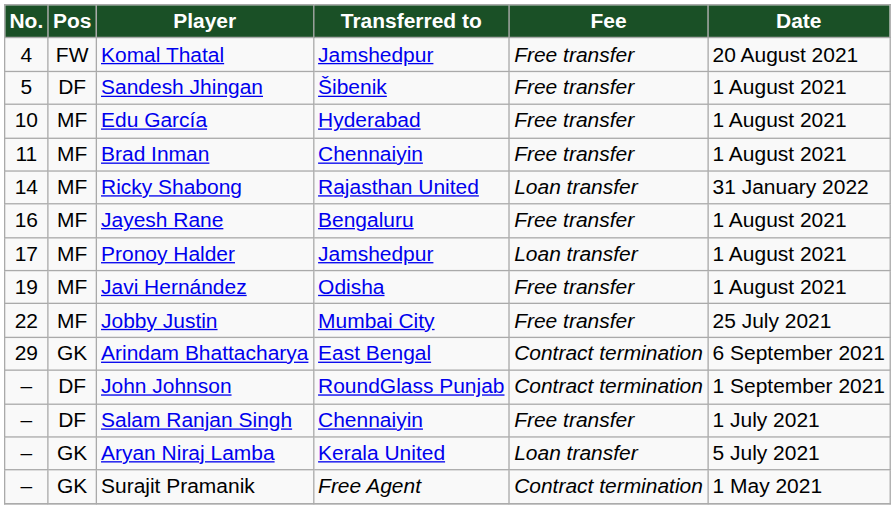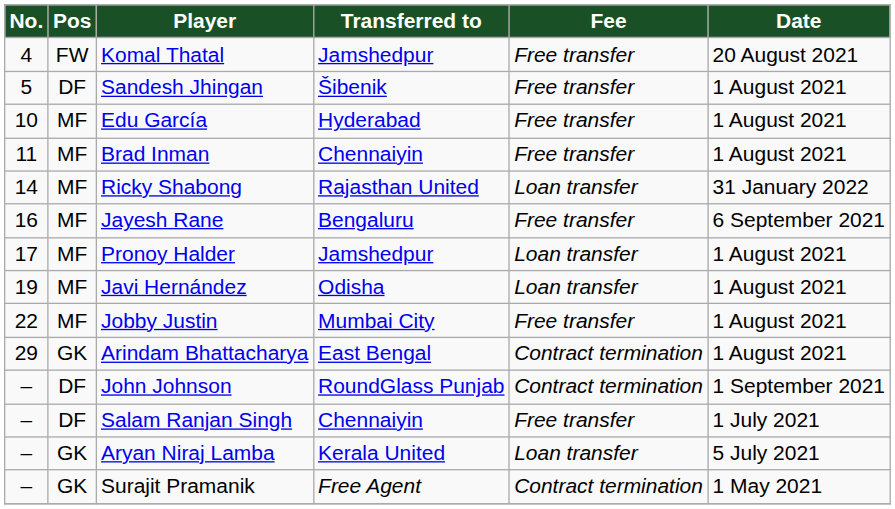(780, 220) 1 August 2021 -> (799, 220) 6 September 2021
(574, 287) Free transfer -> (576, 287) Loan transfer
(772, 320) 25 July 2021 -> (780, 320) 1 August 2021
(799, 353) 6 September 2021 -> (780, 353) 1 August 2021
